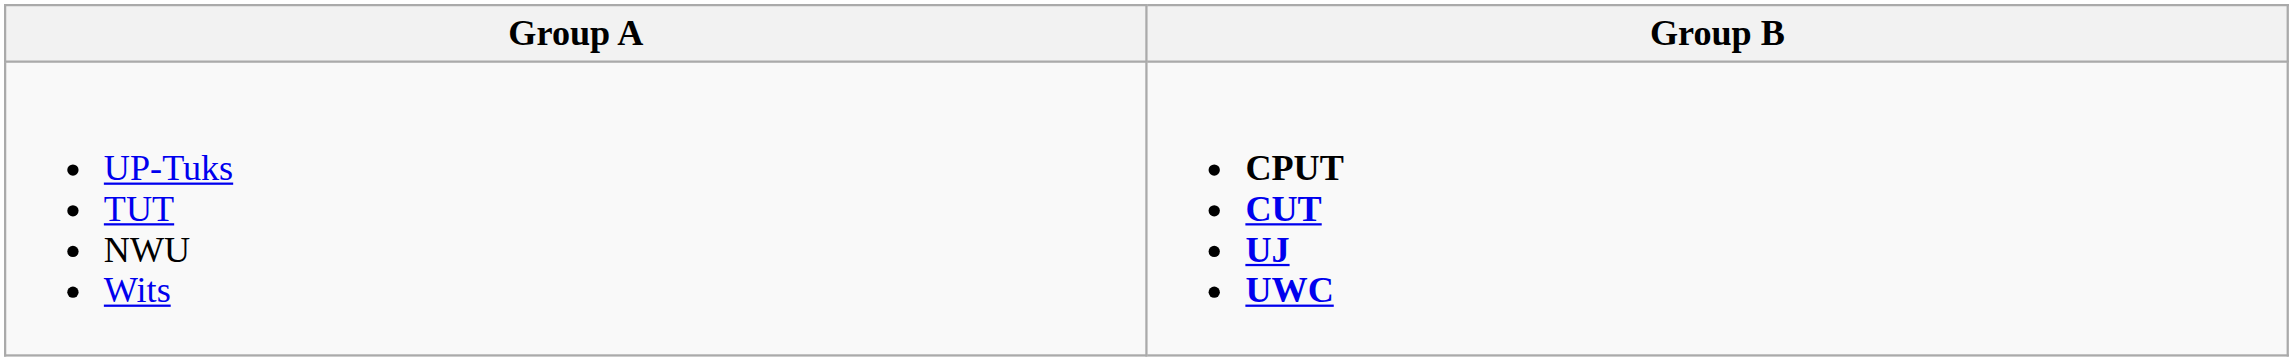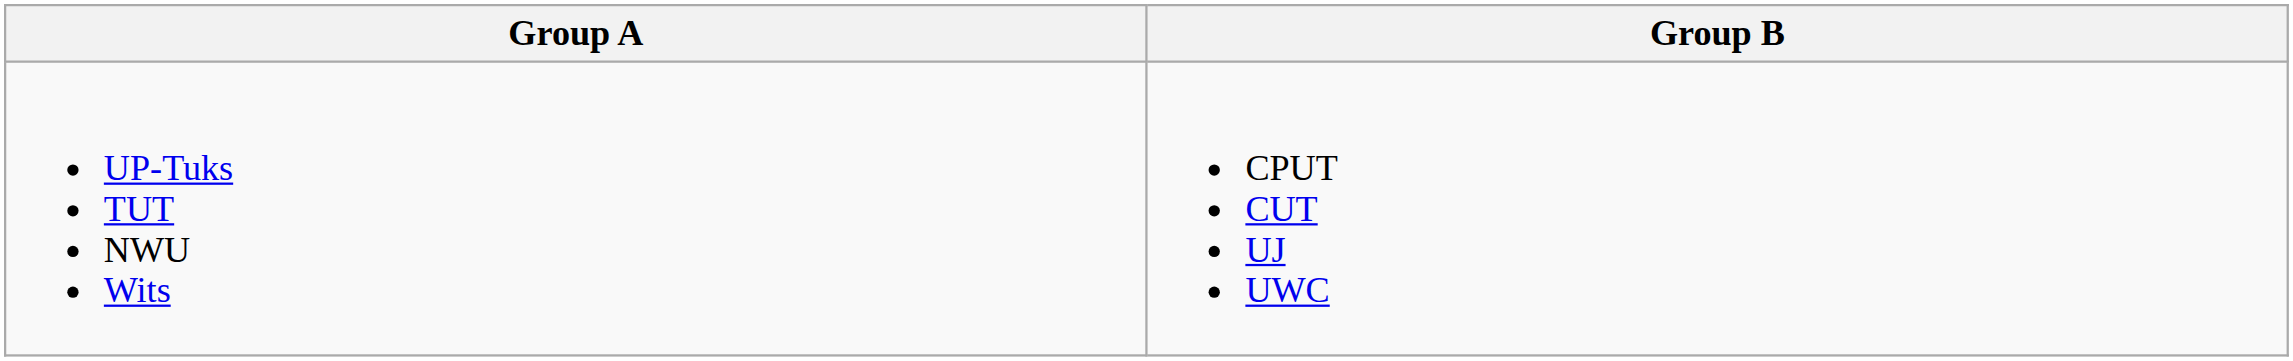(1717, 229) bold -> (1717, 229) normal
